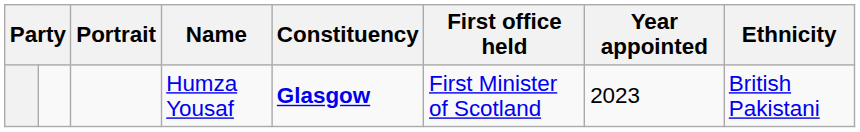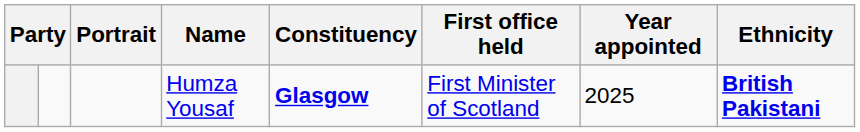(615, 95) 2023 -> (609, 95) 2025
(774, 95) normal -> (771, 95) bold
